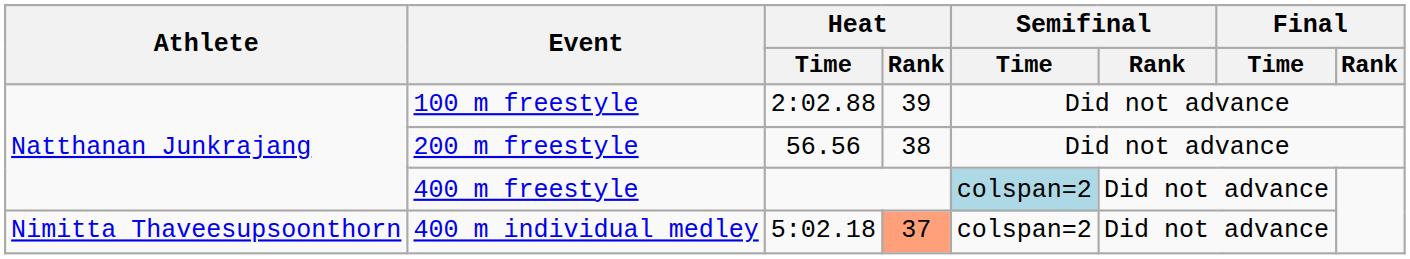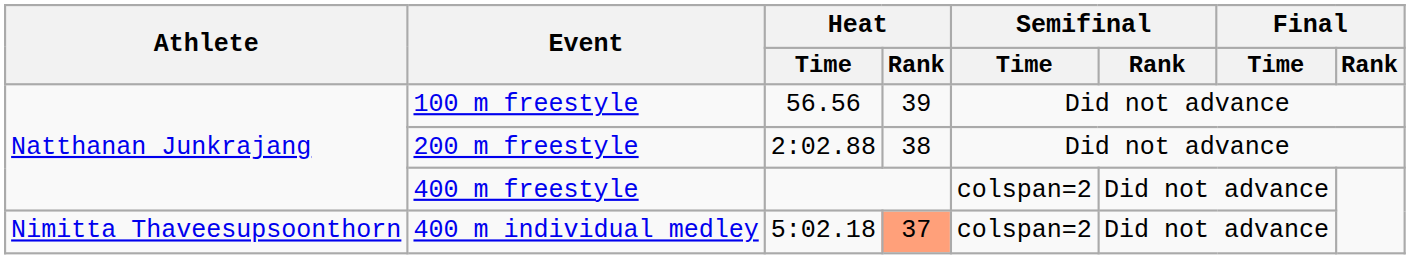(823, 105) 2:02.88 -> (823, 105) 56.56
(823, 147) 56.56 -> (823, 147) 2:02.88
(1024, 189) lightblue background -> (1024, 189) no background
